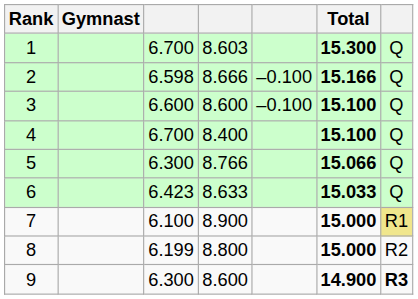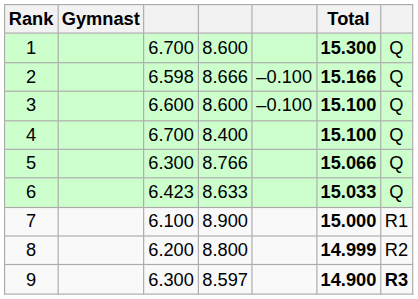(225, 47) 8.603 -> (225, 47) 8.600
(396, 221) khaki background -> (396, 221) no background
(171, 250) 6.199 -> (171, 250) 6.200
(348, 250) 15.000 -> (348, 250) 14.999
(225, 279) 8.600 -> (225, 279) 8.597
